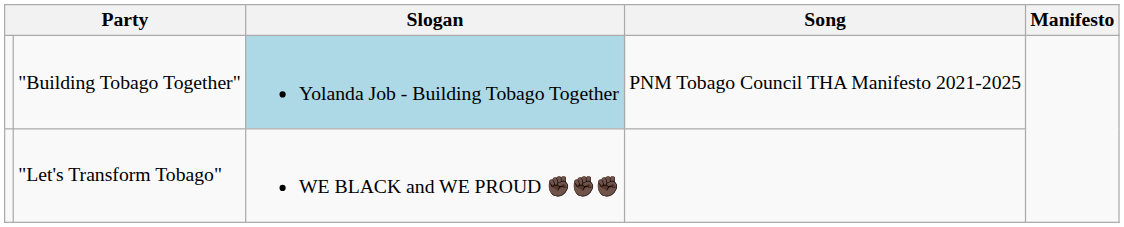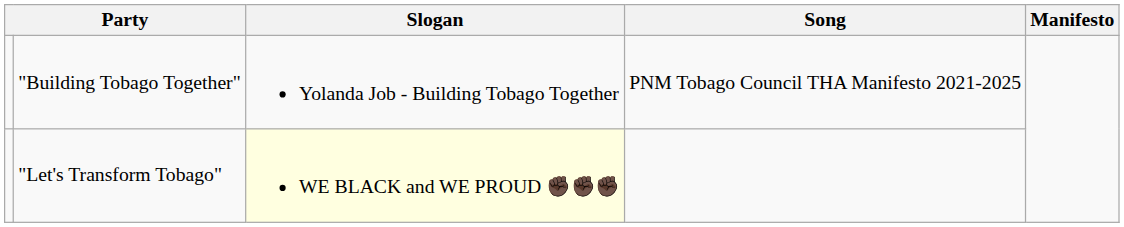(435, 93) lightblue background -> (435, 93) no background
(435, 187) no background -> (435, 187) lightyellow background
